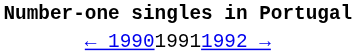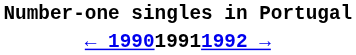(178, 42) normal -> (178, 42) bold
